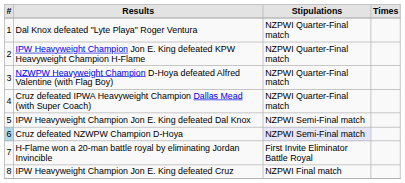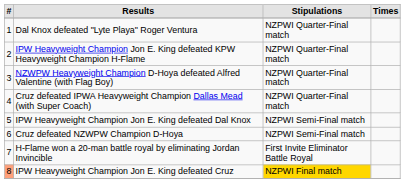(9, 133) lightblue background -> (9, 133) no background
(315, 133) lavender background -> (315, 133) no background
(9, 171) no background -> (9, 171) lightsalmon background
(303, 171) no background -> (303, 171) gold background
